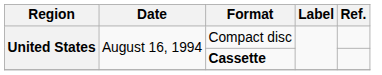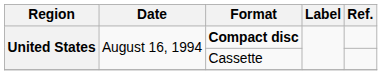(250, 37) normal -> (254, 37) bold
(237, 59) bold -> (236, 59) normal
